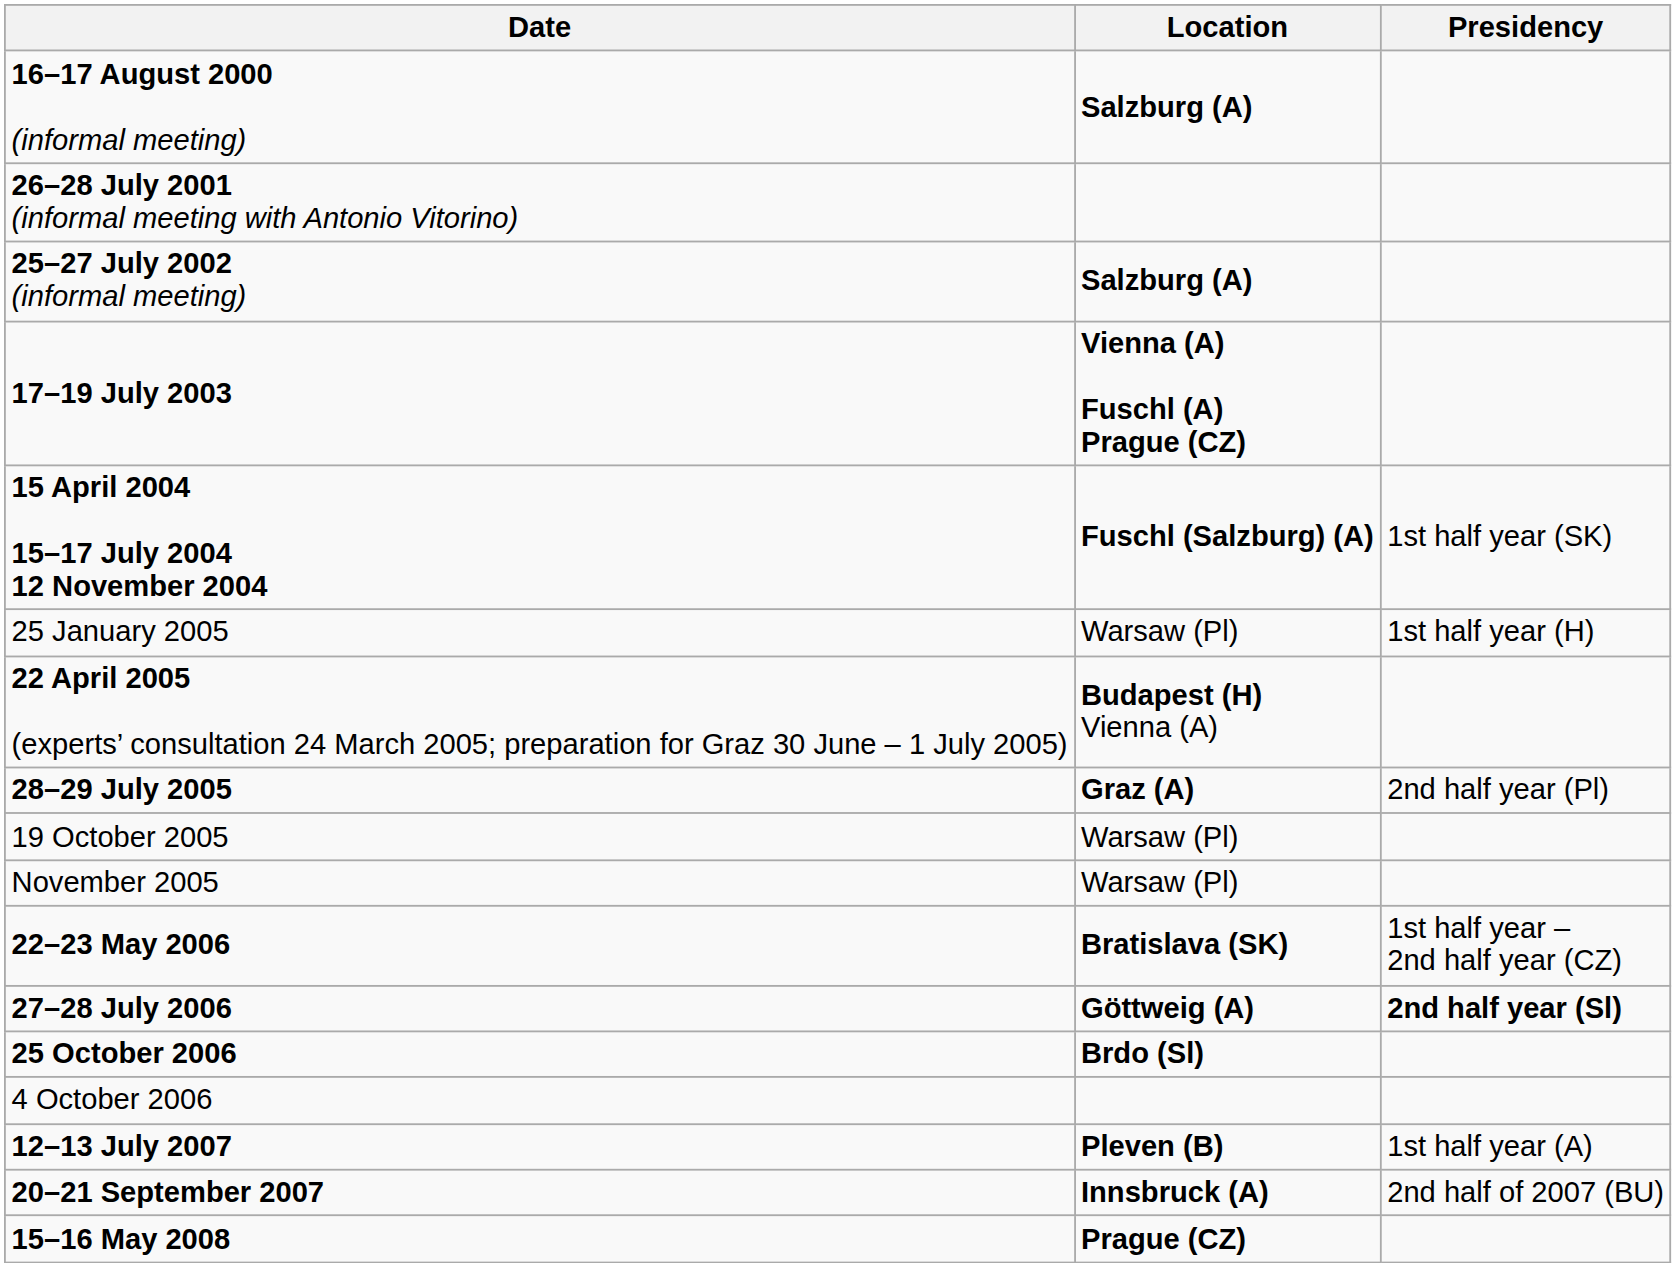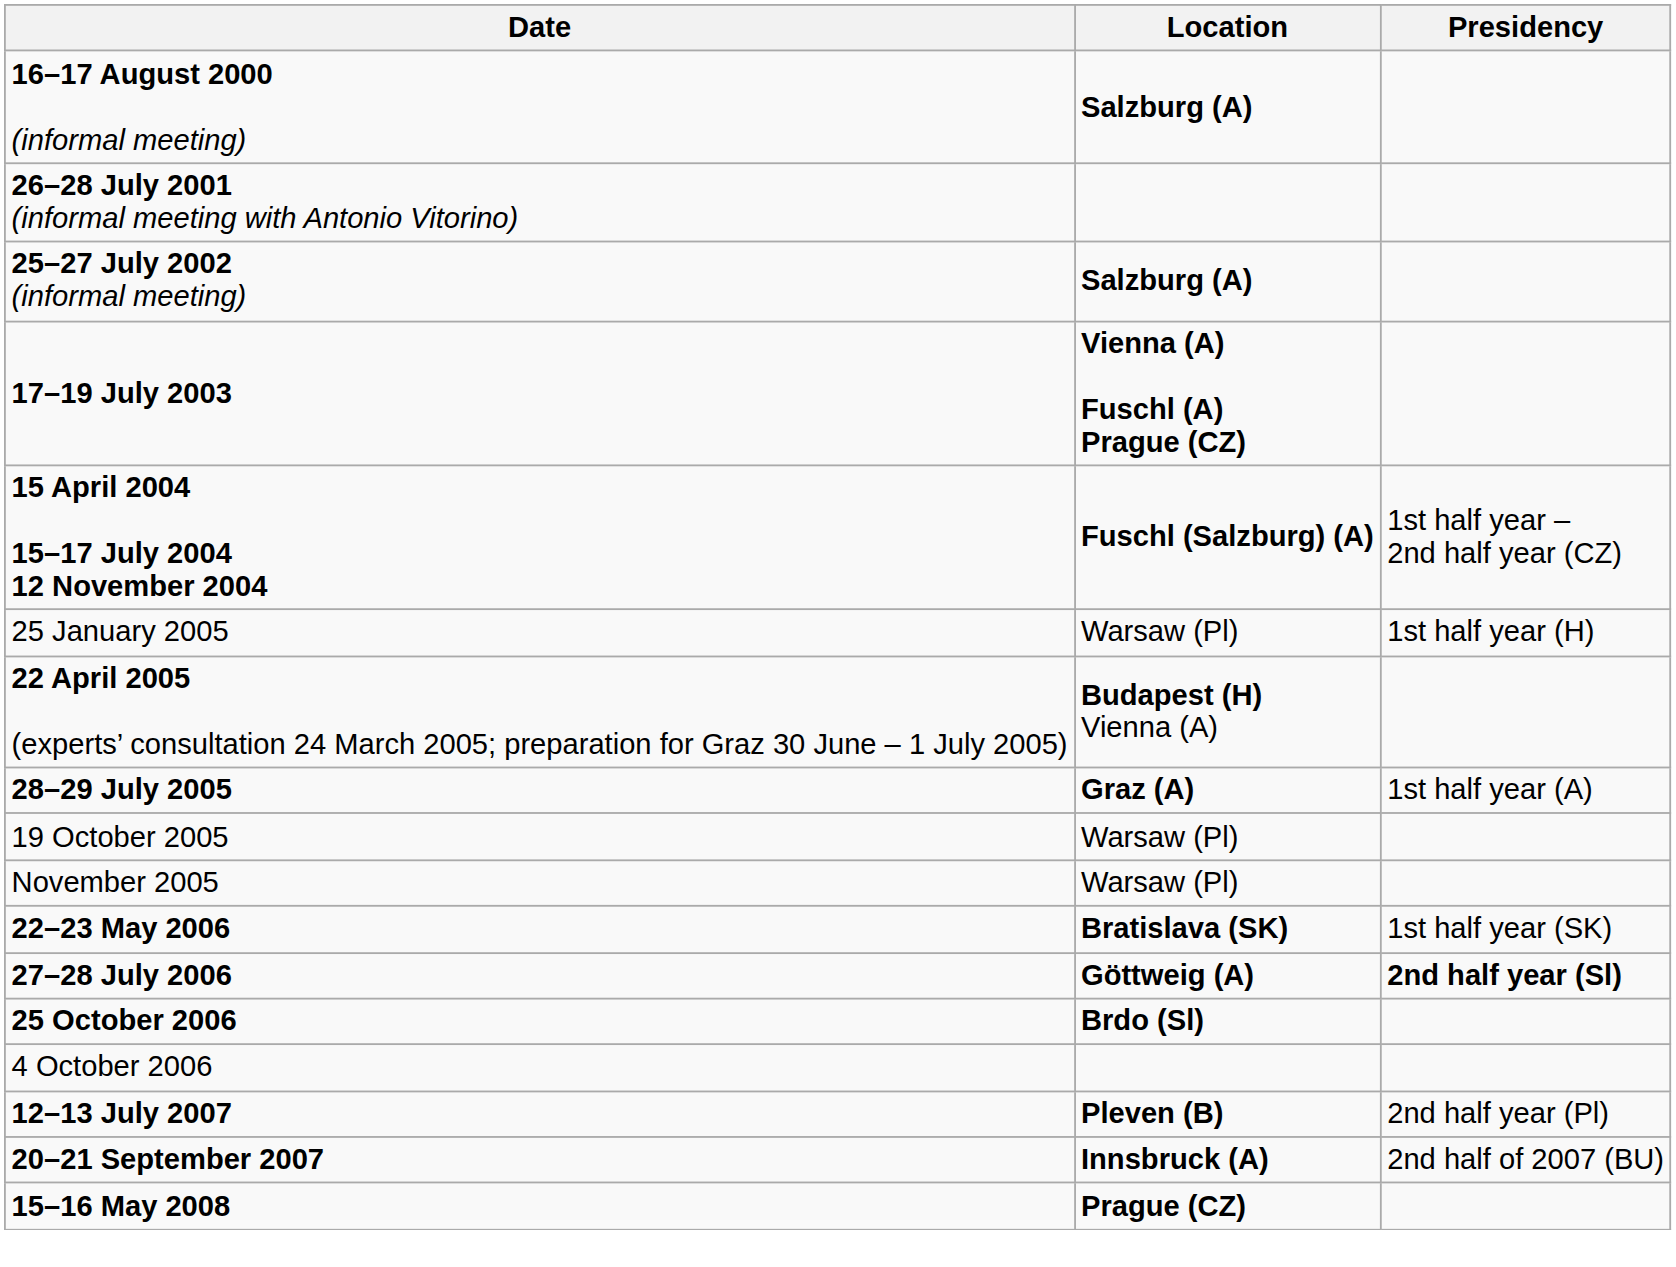(1500, 536) 1st half year (SK) -> (1505, 536) 1st half year – 2nd half year (CZ)
(1498, 790) 2nd half year (Pl) -> (1490, 790) 1st half year (A)
(1505, 945) 1st half year – 2nd half year (CZ) -> (1500, 928) 1st half year (SK)
(1490, 1146) 1st half year (A) -> (1498, 1113) 2nd half year (Pl)
